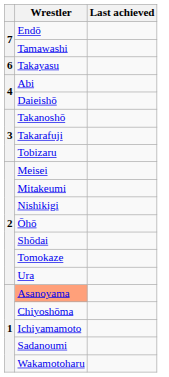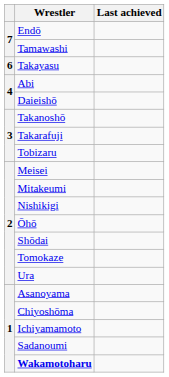(44, 293) lightsalmon background -> (44, 293) no background
(51, 363) normal -> (55, 363) bold
